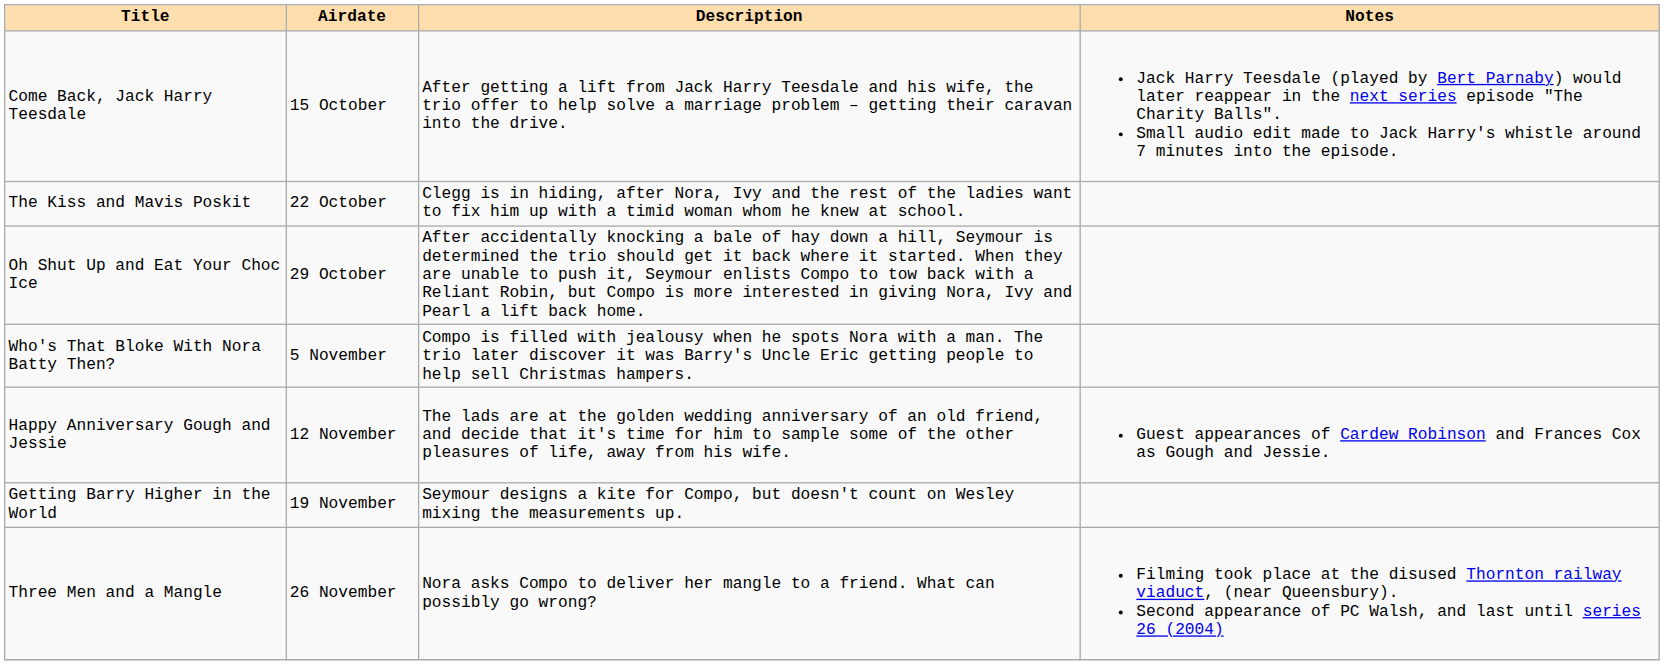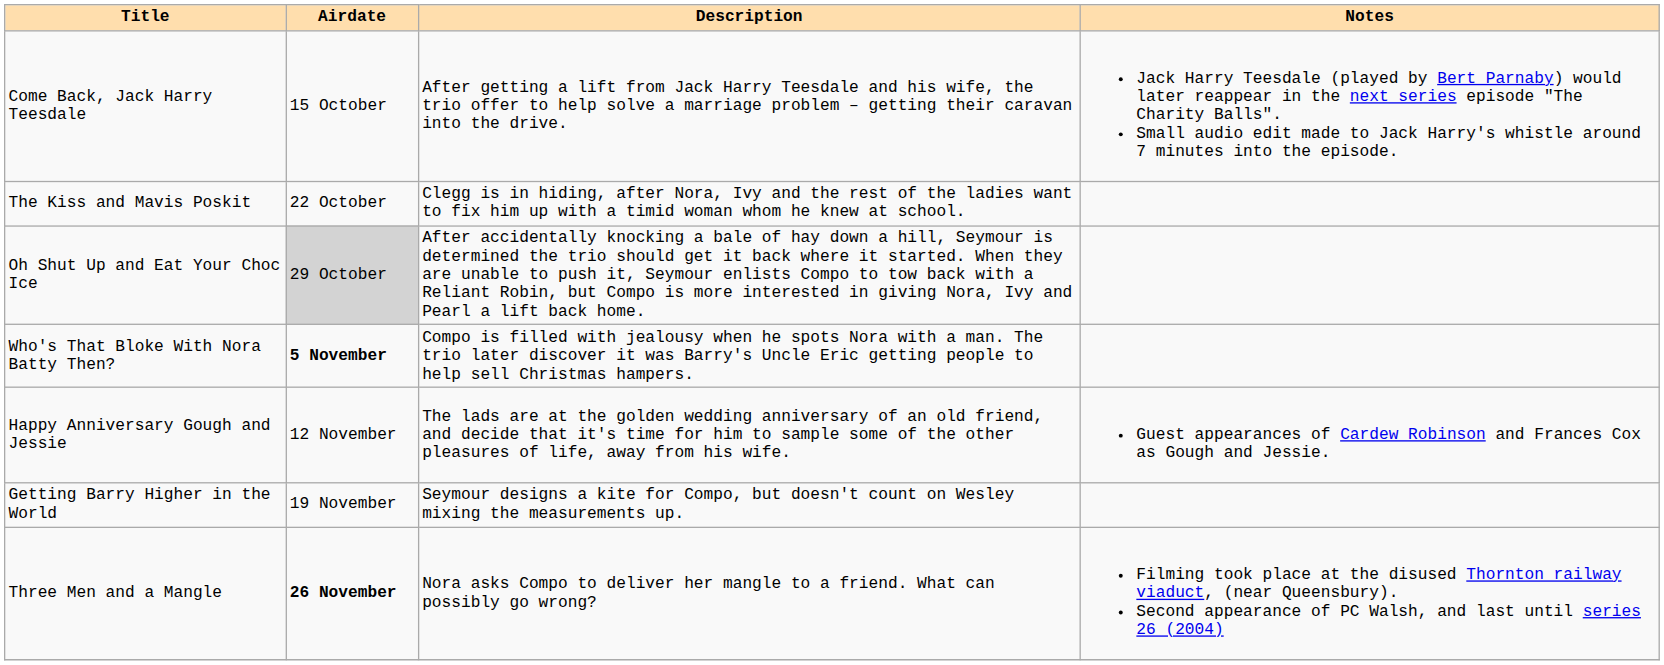(338, 275) no background -> (338, 275) lightgrey background
(338, 357) normal -> (338, 357) bold
(343, 594) normal -> (343, 594) bold
